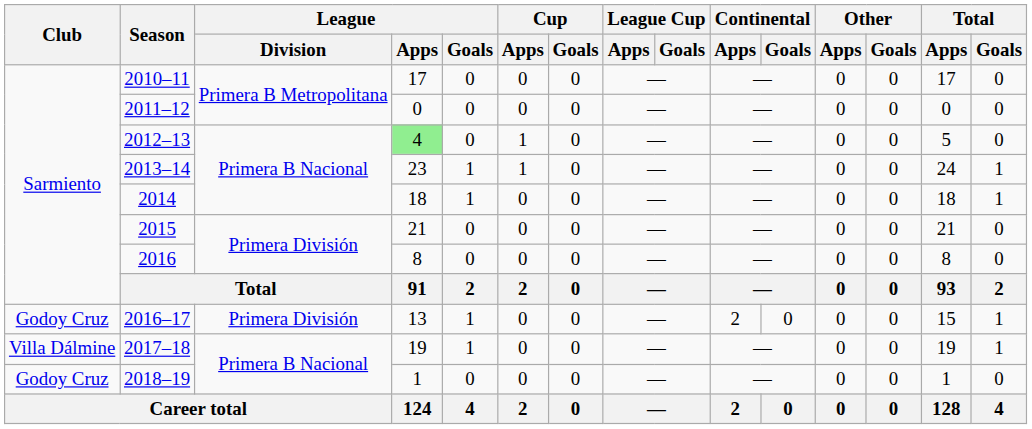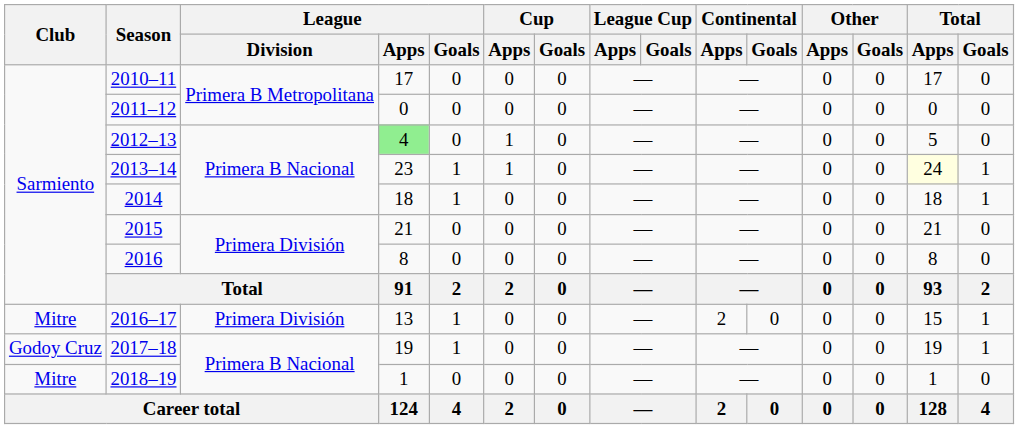(946, 169) no background -> (933, 169) lightyellow background
(62, 318) Godoy Cruz -> (55, 318) Mitre
(62, 348) Villa Dálmine -> (55, 348) Godoy Cruz
(62, 378) Godoy Cruz -> (55, 378) Mitre
